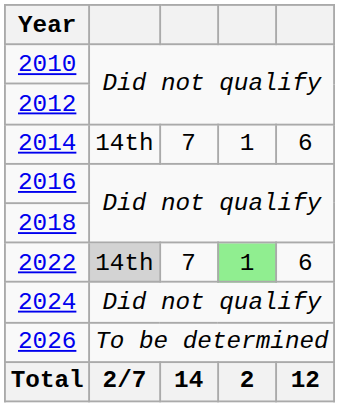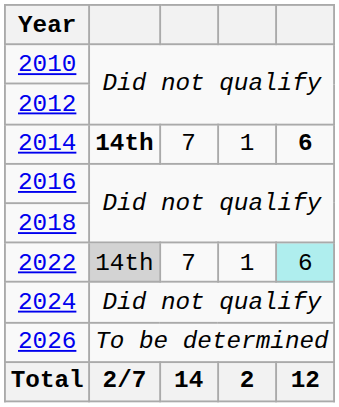(124, 144) normal -> (124, 144) bold
(305, 144) normal -> (305, 144) bold
(247, 262) lightgreen background -> (247, 262) no background
(305, 262) no background -> (305, 262) paleturquoise background
